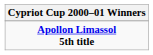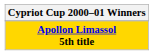(77, 35) no background -> (77, 35) gold background
